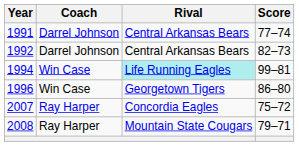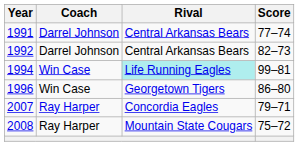(274, 107) 75–72 -> (274, 107) 79–71
(274, 126) 79–71 -> (274, 126) 75–72
